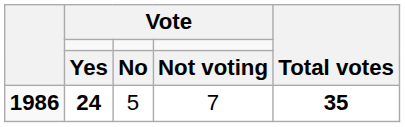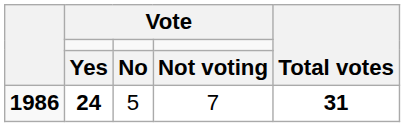(336, 102) 35 -> (336, 102) 31
